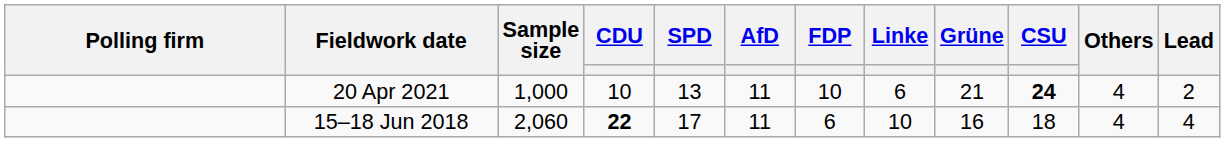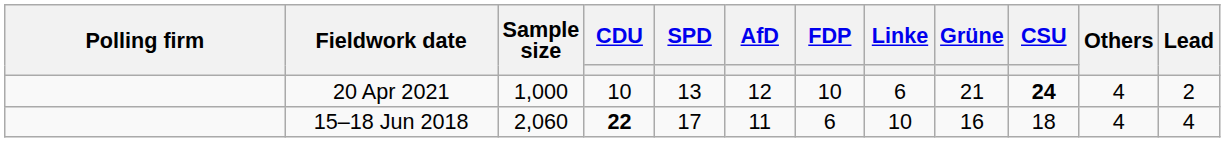(760, 91) 11 -> (760, 91) 12
